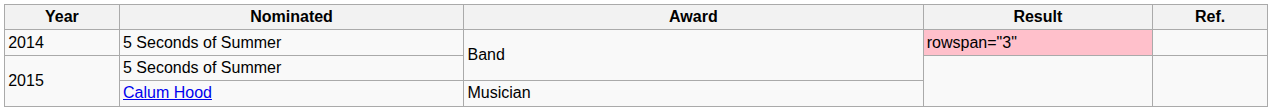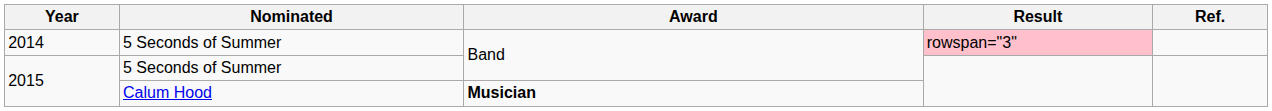(499, 93) normal -> (502, 93) bold
